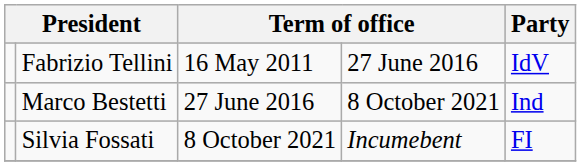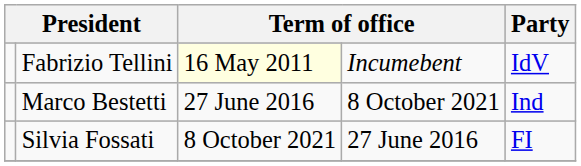(249, 62) no background -> (249, 62) lightyellow background
(413, 62) 27 June 2016 -> (404, 62) Incumebent
(404, 140) Incumebent -> (413, 140) 27 June 2016
